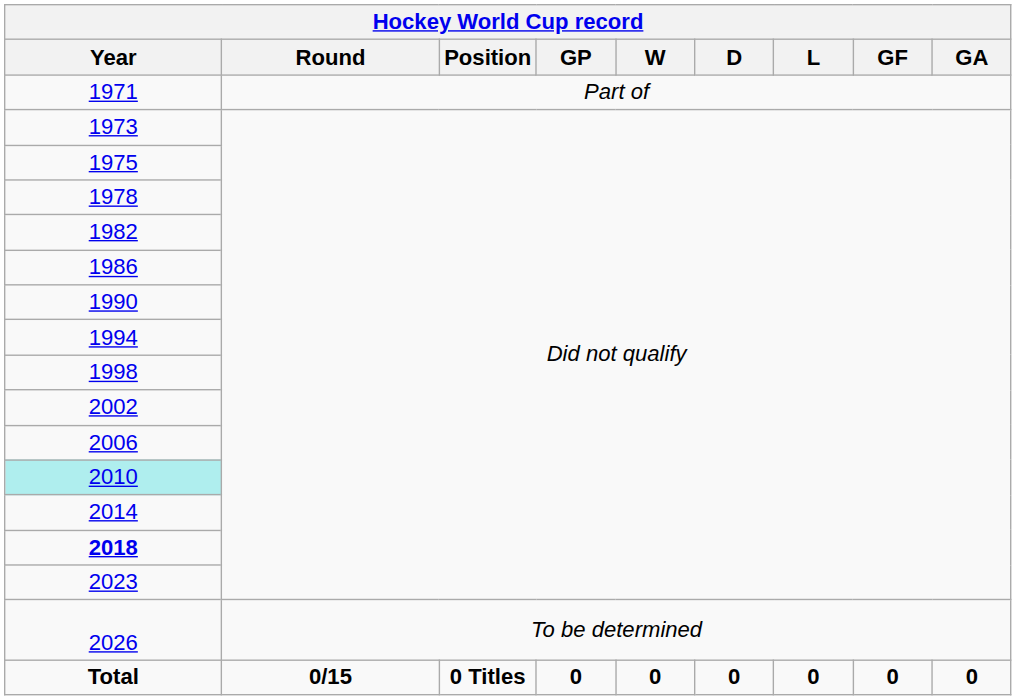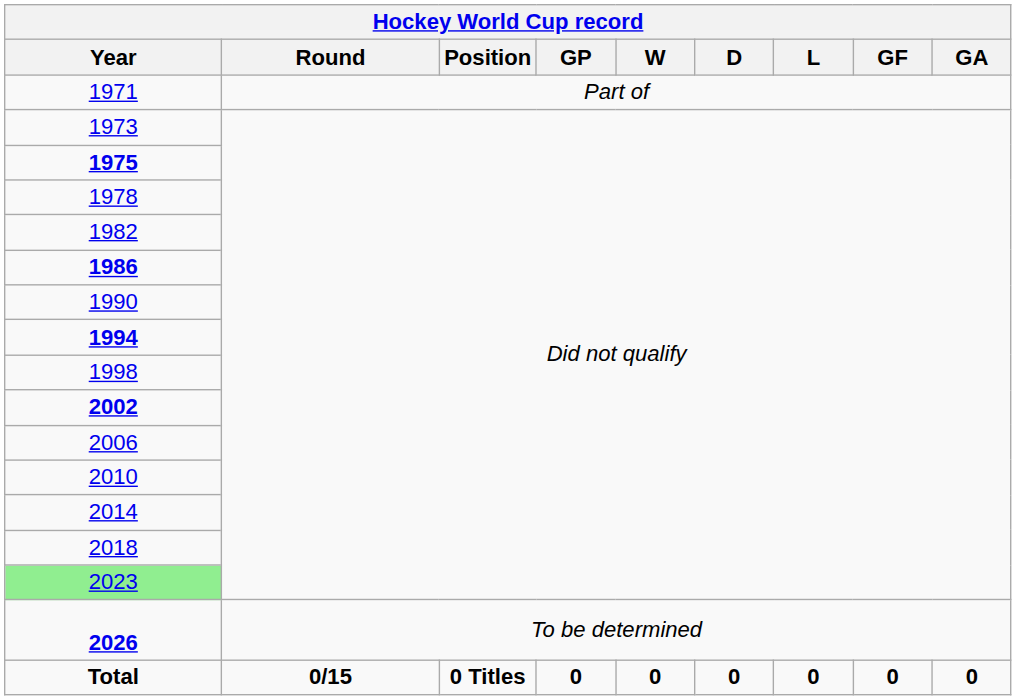(113, 162) normal -> (113, 162) bold
(113, 267) normal -> (113, 267) bold
(113, 337) normal -> (113, 337) bold
(113, 407) normal -> (113, 407) bold
(113, 477) paleturquoise background -> (113, 477) no background
(113, 547) bold -> (113, 547) normal
(113, 582) no background -> (113, 582) lightgreen background
(113, 642) normal -> (113, 642) bold
